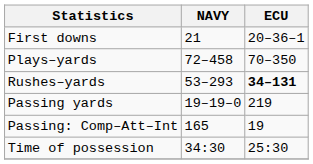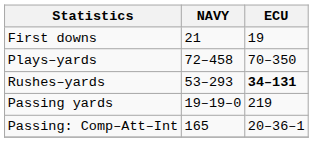(276, 38) 20–36–1 -> (256, 38) 19
(256, 126) 19 -> (276, 126) 20–36–1
- row: (81, 148)
